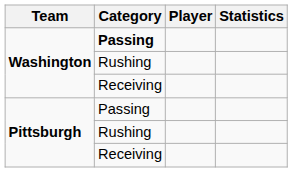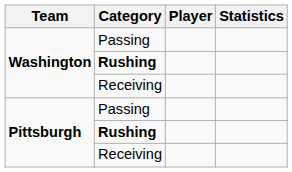(126, 39) bold -> (124, 39) normal
(125, 62) normal -> (127, 62) bold
(125, 132) normal -> (127, 132) bold
